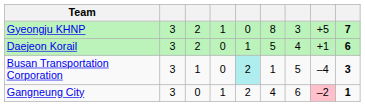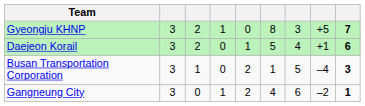(248, 70) paleturquoise background -> (248, 70) no background
(323, 93) pink background -> (323, 93) no background
